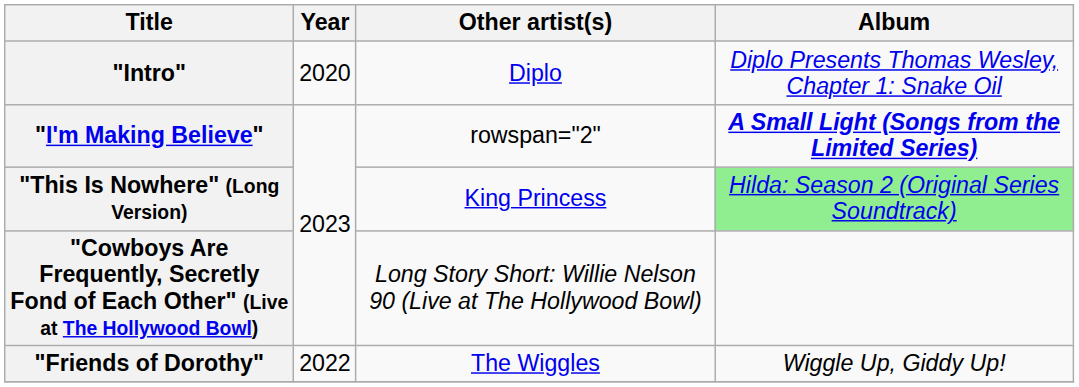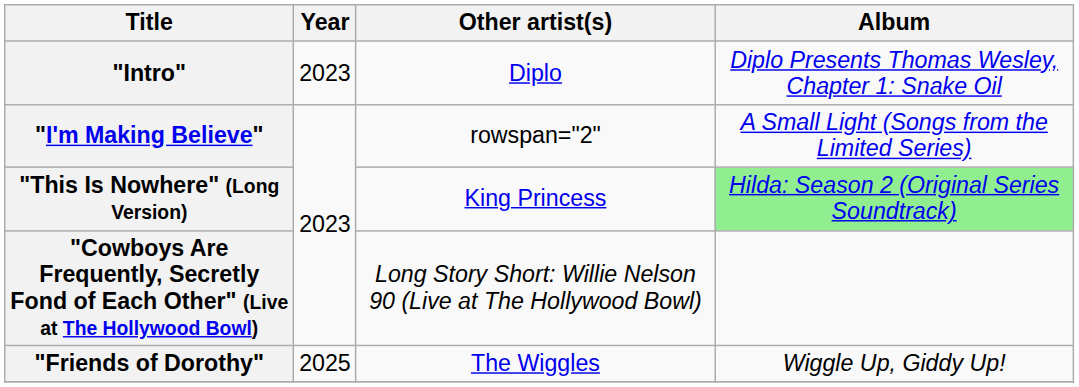(325, 72) 2020 -> (325, 72) 2023
(894, 135) bold -> (894, 135) normal
(325, 363) 2022 -> (325, 363) 2025
